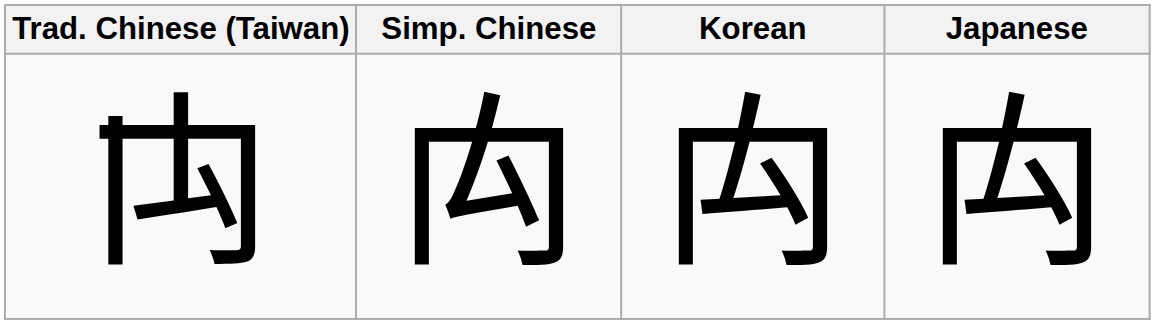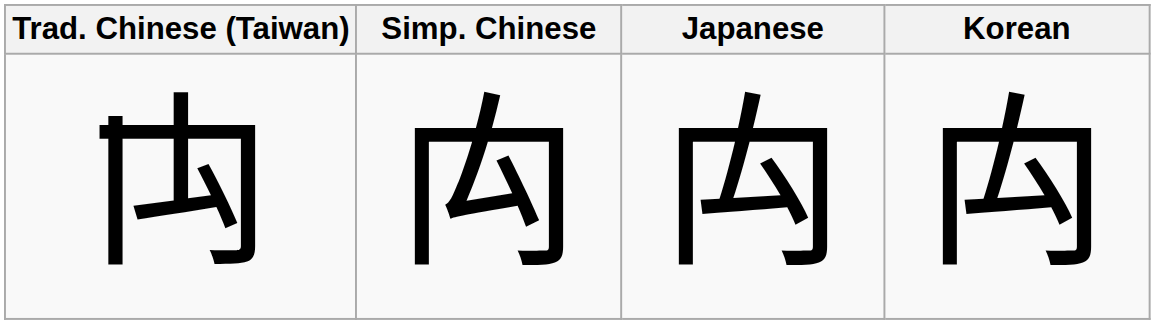columns swapped: (1017, 29) <-> (753, 29)
